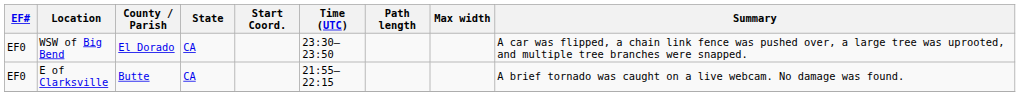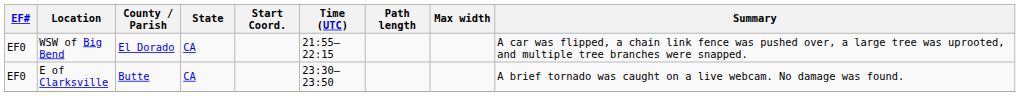(321, 48) 23:30–23:50 -> (321, 48) 21:55–22:15
(321, 77) 21:55–22:15 -> (321, 77) 23:30–23:50
